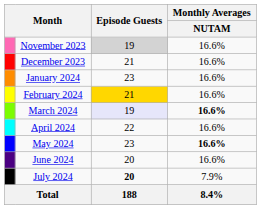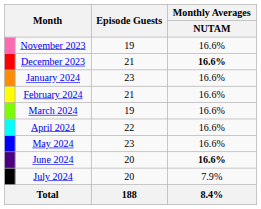(129, 45) lightgrey background -> (129, 45) no background
(212, 62) normal -> (212, 62) bold
(129, 94) gold background -> (129, 94) no background
(129, 111) lavender background -> (129, 111) no background
(212, 111) bold -> (212, 111) normal
(212, 144) bold -> (212, 144) normal
(212, 160) normal -> (212, 160) bold
(129, 176) bold -> (129, 176) normal
